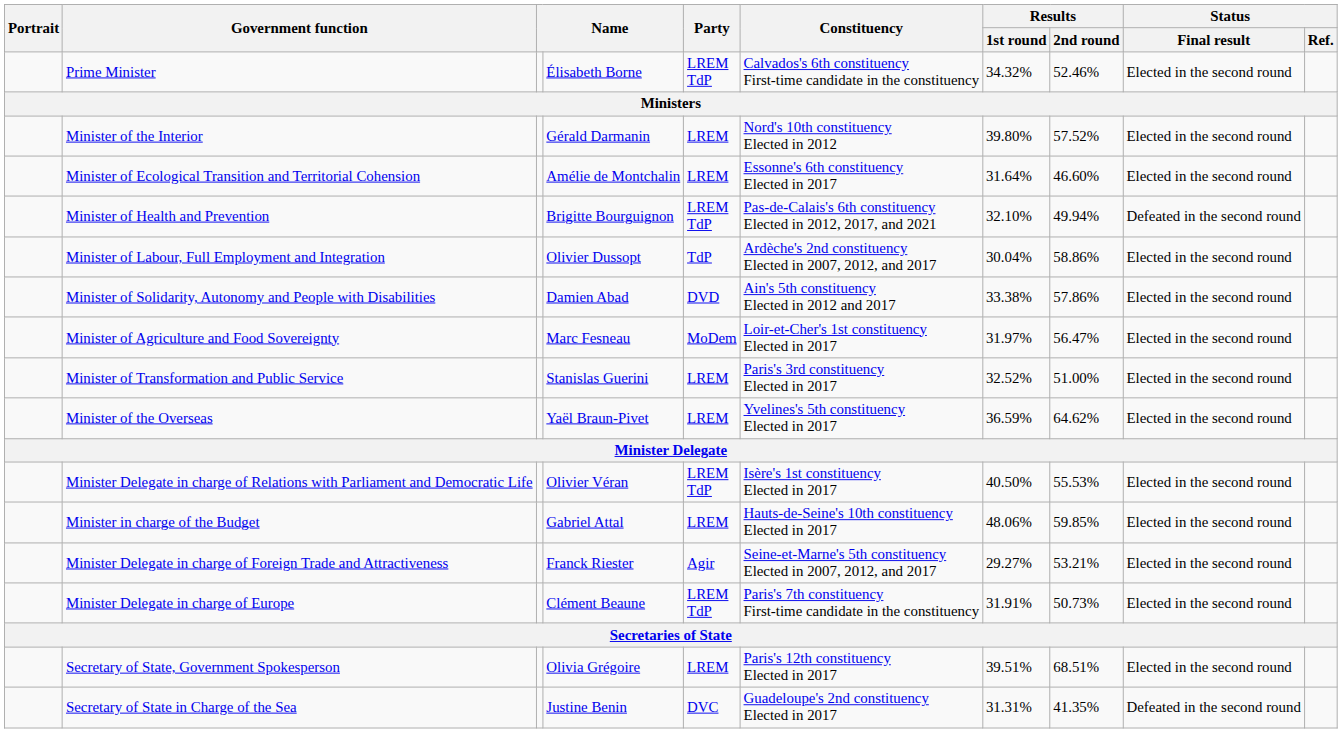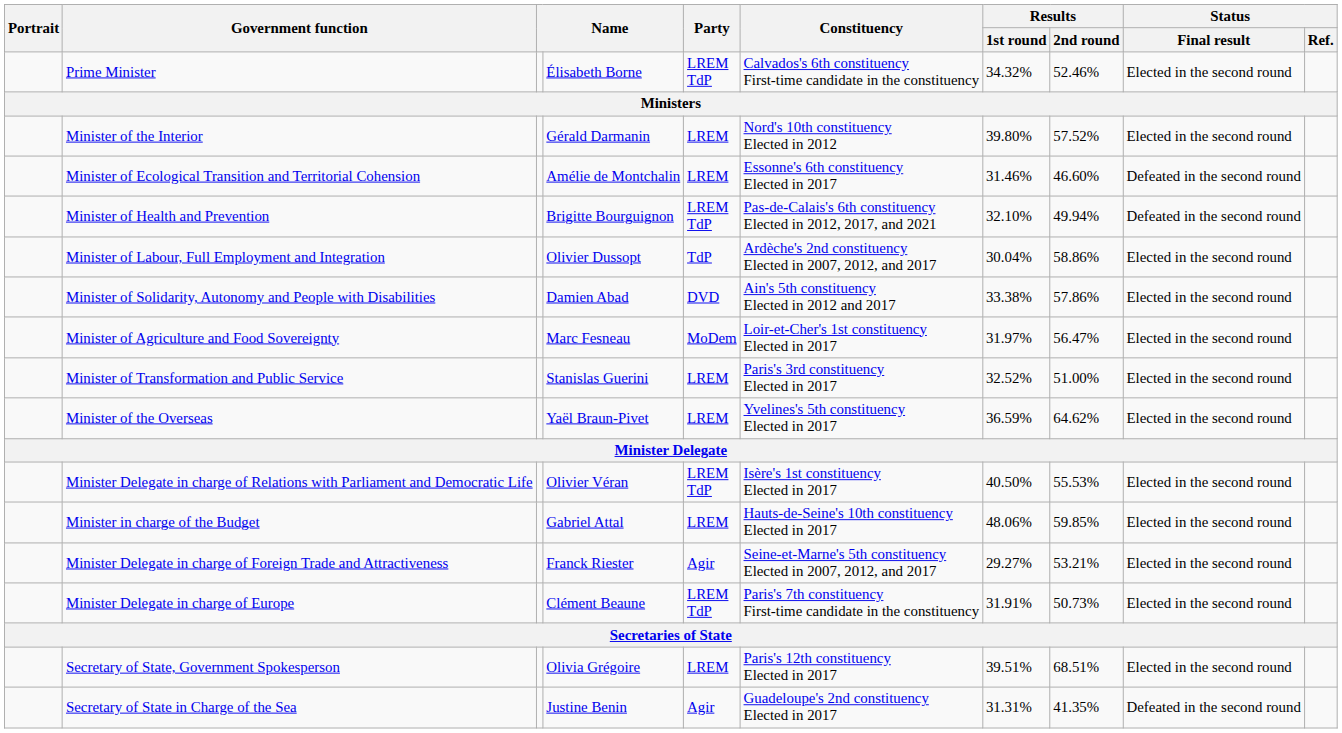(1009, 176) 31.64% -> (1009, 176) 31.46%
(1209, 176) Elected in the second round -> (1214, 176) Defeated in the second round
(703, 707) DVC -> (701, 707) Agir
